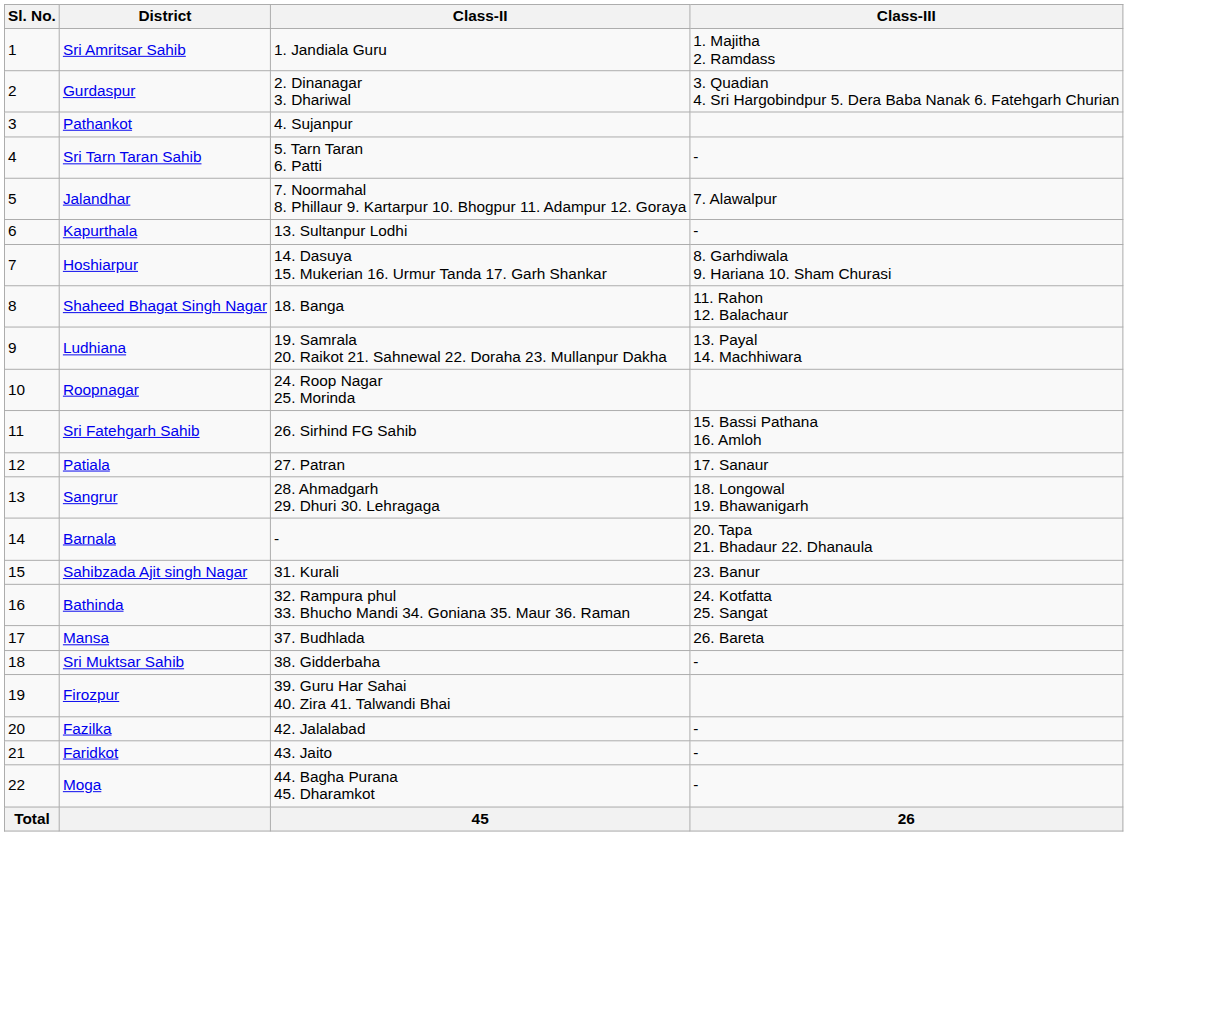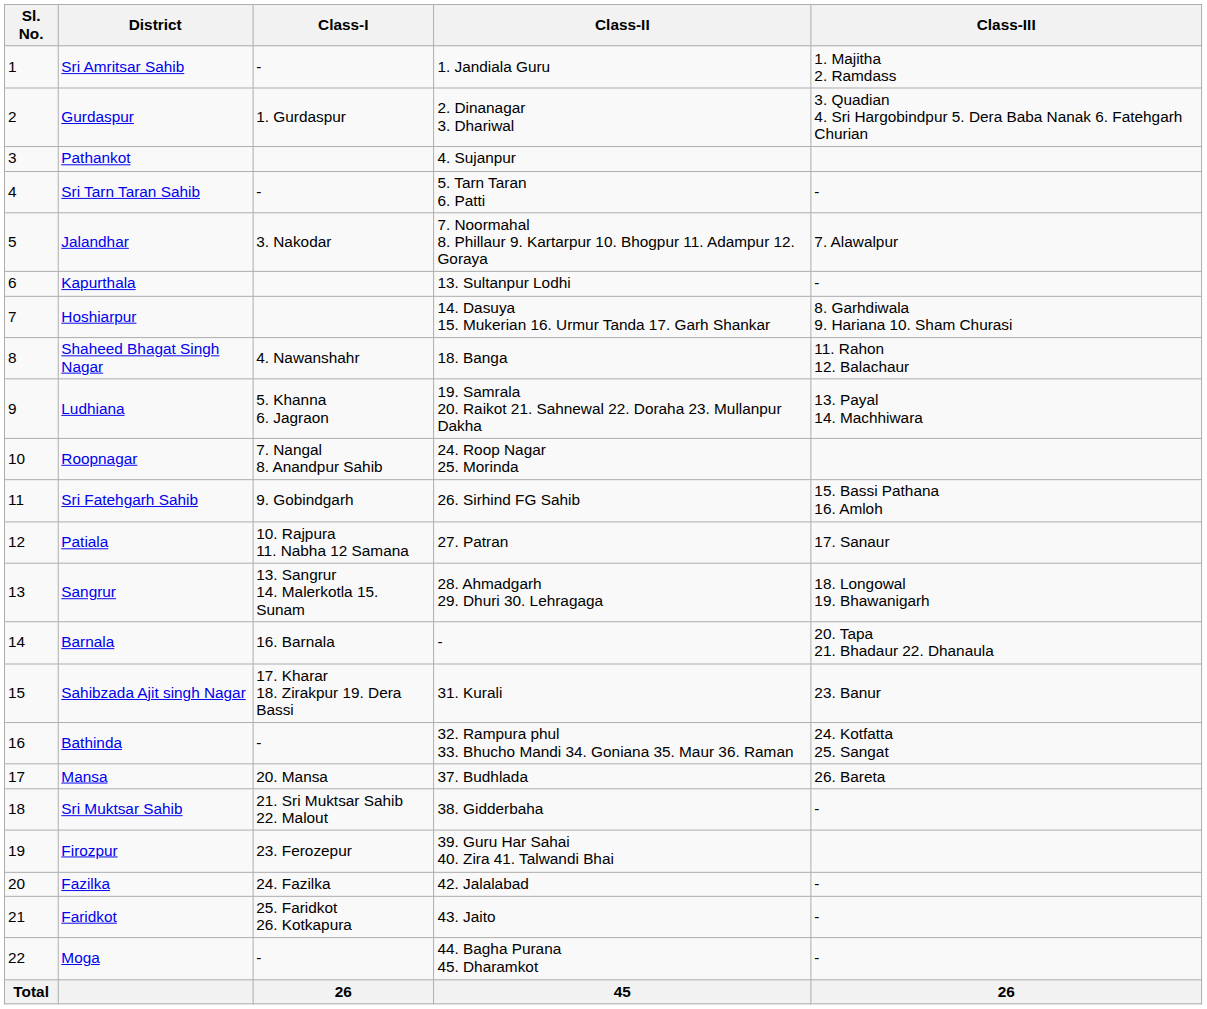+ column: (343, 25)
